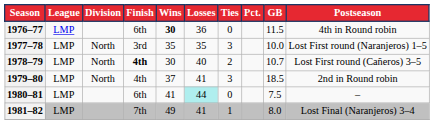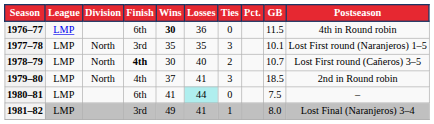(275, 46) 10.0 -> (275, 46) 10.1
(140, 111) 7th -> (140, 111) 3rd
